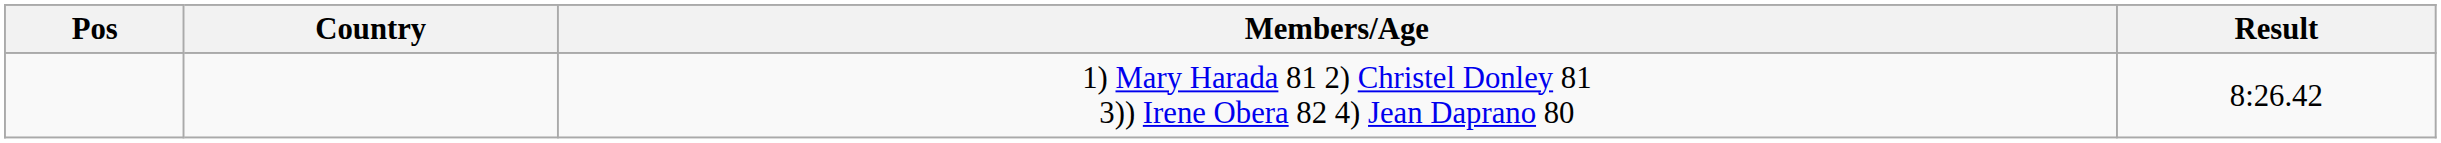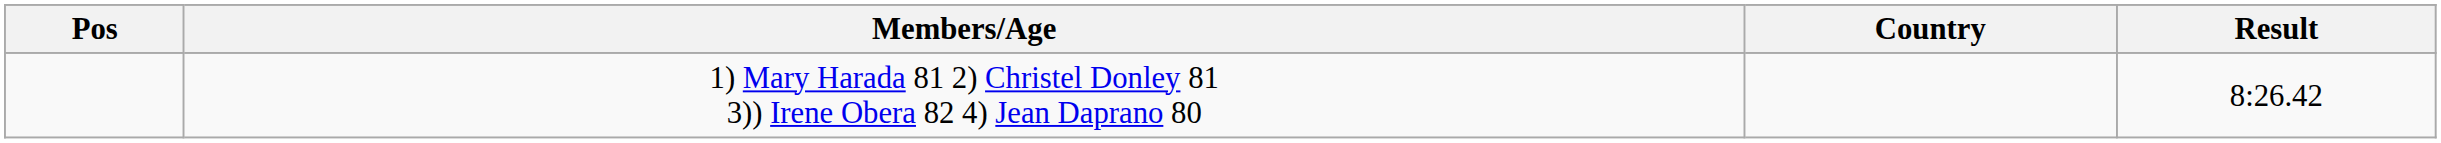columns swapped: (371, 28) <-> (1337, 28)
